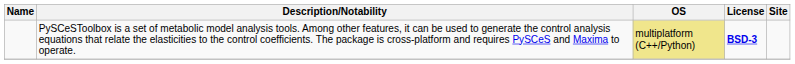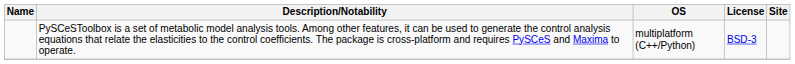(665, 39) khaki background -> (665, 39) no background
(742, 39) bold -> (742, 39) normal
